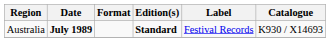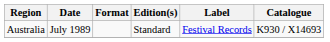(71, 29) bold -> (70, 29) normal
(156, 29) bold -> (152, 29) normal
